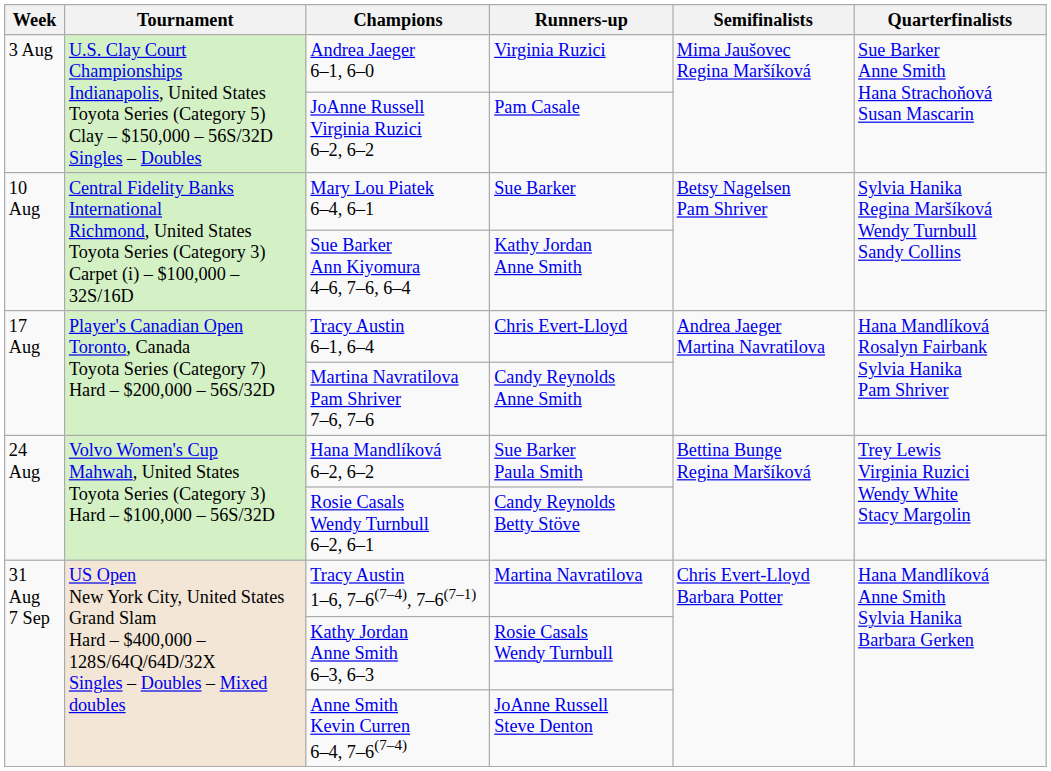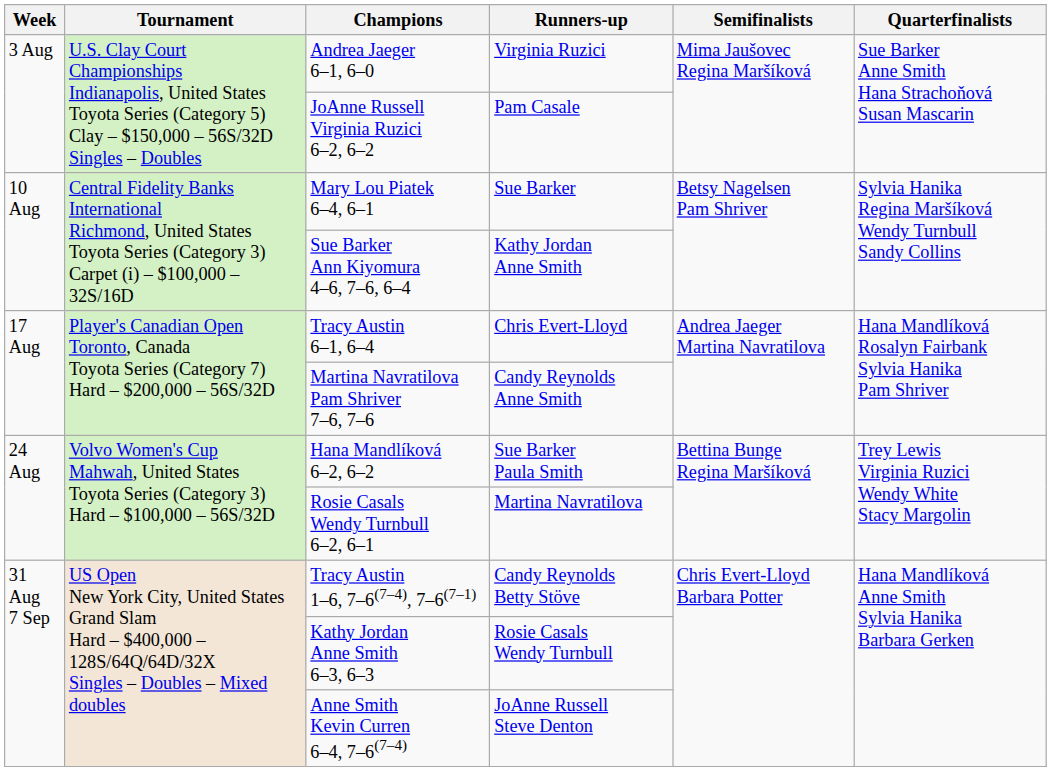(555, 513) Candy Reynolds Betty Stöve -> (568, 502) Martina Navratilova
(568, 575) Martina Navratilova -> (555, 586) Candy Reynolds Betty Stöve
